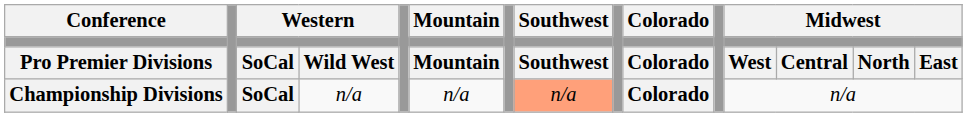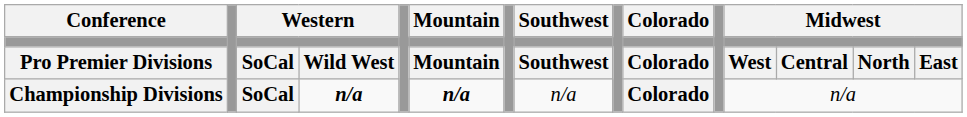(349, 95) normal -> (349, 95) bold
(456, 95) normal -> (456, 95) bold
(564, 95) lightsalmon background -> (564, 95) no background
